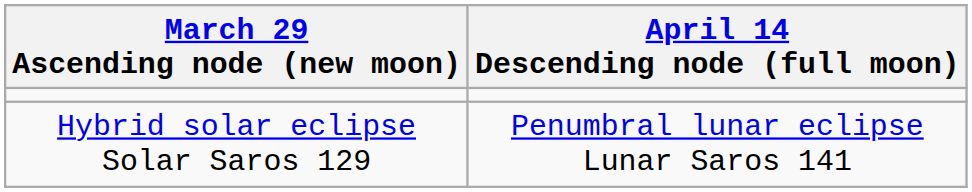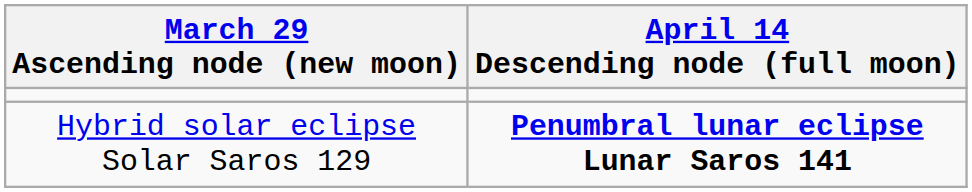(717, 144) normal -> (717, 144) bold
